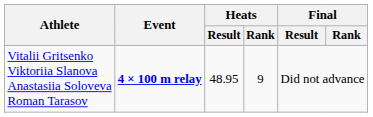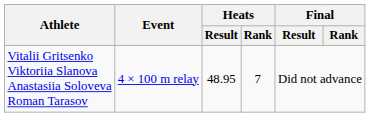(160, 79) bold -> (158, 79) normal
(261, 79) 9 -> (258, 79) 7
